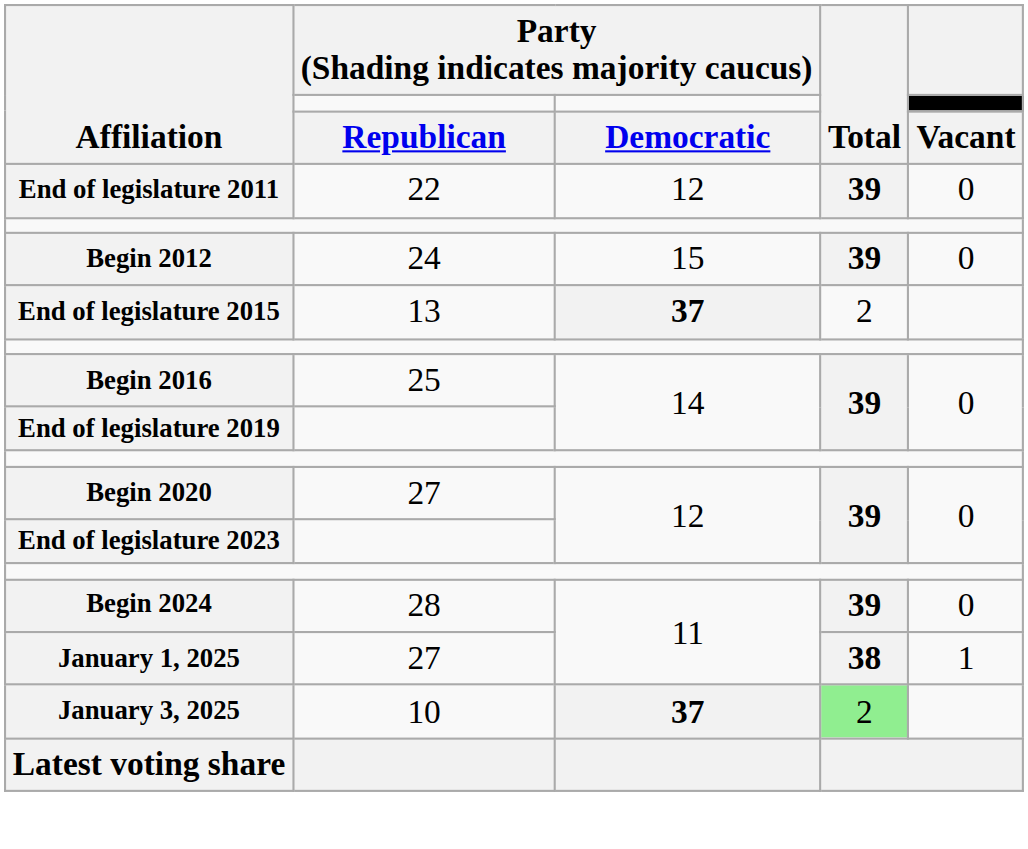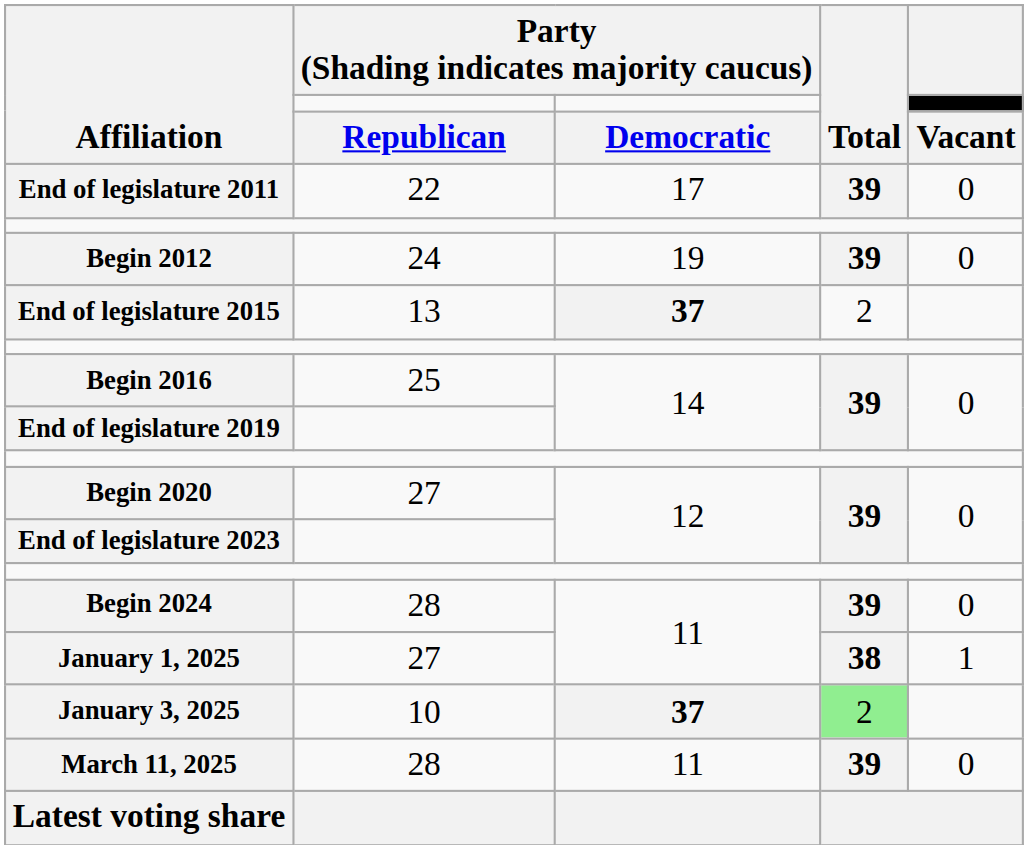(688, 190) 12 -> (688, 190) 17
(688, 258) 15 -> (688, 258) 19
+ row: (149, 764)
